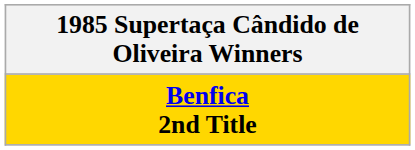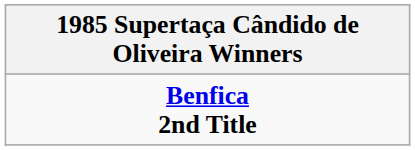(207, 109) gold background -> (207, 109) no background
